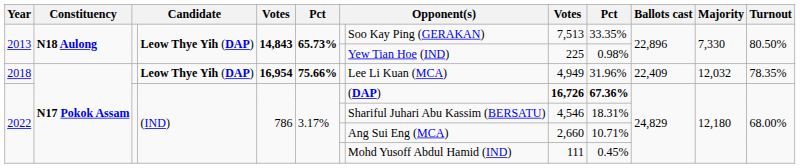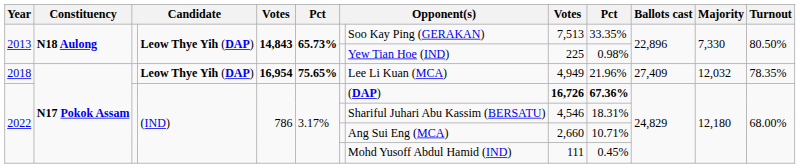(317, 73) 75.66% -> (317, 73) 75.65%
(608, 73) 31.96% -> (608, 73) 21.96%
(651, 73) 22,409 -> (651, 73) 27,409
